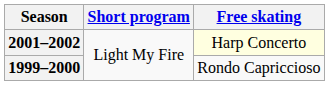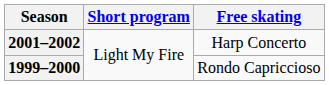(259, 42) lightyellow background -> (259, 42) no background
